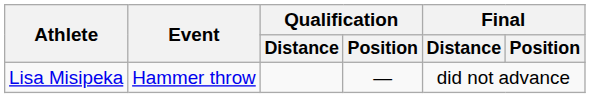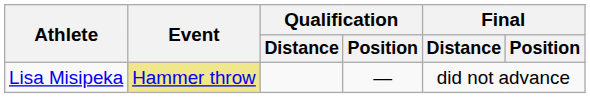(194, 78) no background -> (194, 78) khaki background
